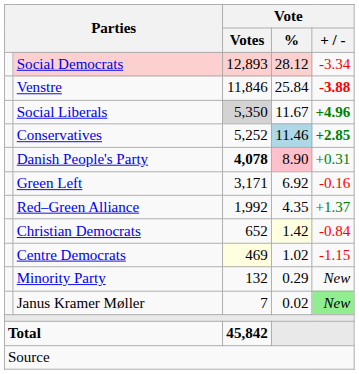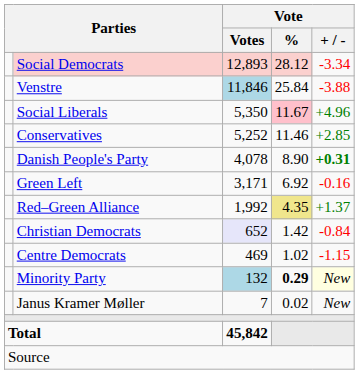(247, 87) no background -> (247, 87) lightblue background
(335, 87) bold -> (335, 87) normal
(251, 111) lightgrey background -> (251, 111) no background
(292, 111) no background -> (292, 111) pink background
(333, 111) bold -> (333, 111) normal
(292, 135) lightblue background -> (292, 135) no background
(333, 135) bold -> (333, 135) normal
(251, 159) bold -> (251, 159) normal
(295, 159) pink background -> (295, 159) no background
(333, 159) normal -> (333, 159) bold
(295, 207) no background -> (295, 207) khaki background
(256, 231) no background -> (256, 231) lavender background
(295, 231) lightyellow background -> (295, 231) no background
(256, 254) lightyellow background -> (256, 254) no background
(256, 278) no background -> (256, 278) lightblue background
(295, 278) normal -> (295, 278) bold
(337, 278) no background -> (337, 278) lightyellow background
(337, 302) lightgreen background -> (337, 302) no background
